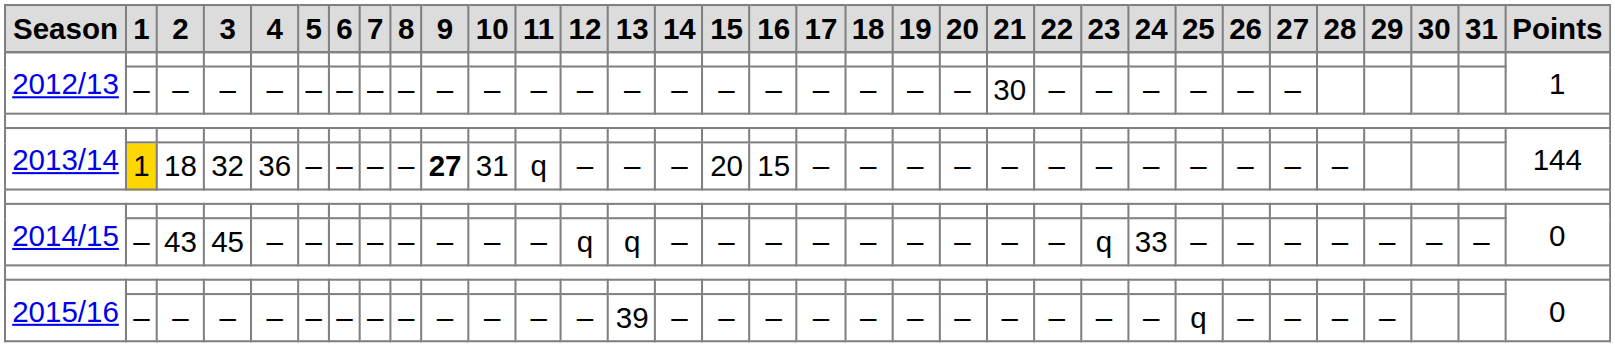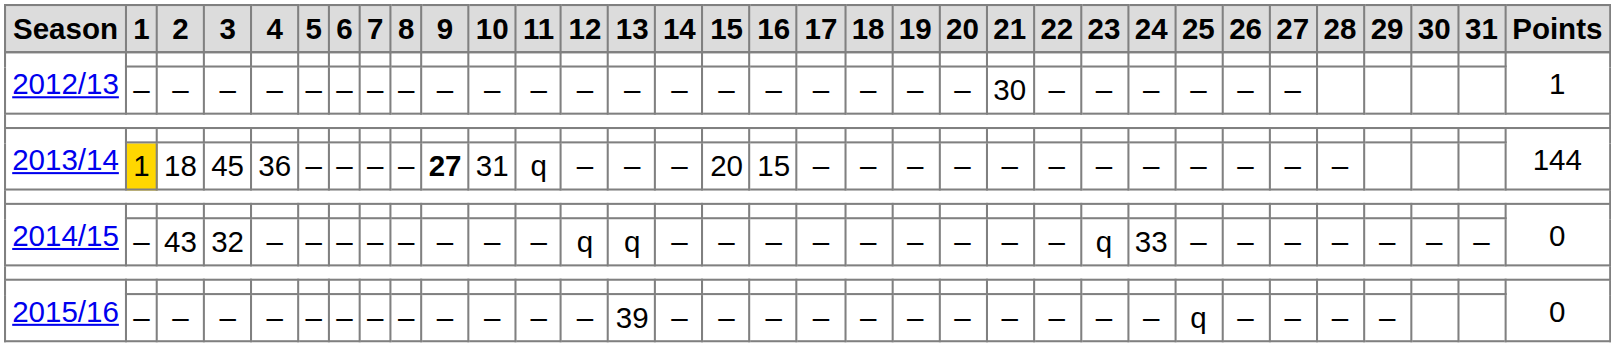(228, 166) 32 -> (228, 166) 45
(228, 242) 45 -> (228, 242) 32
